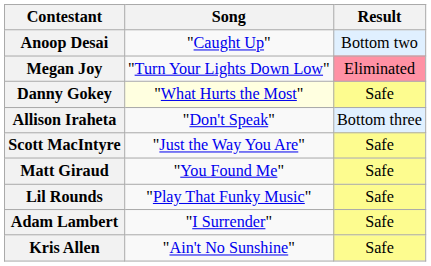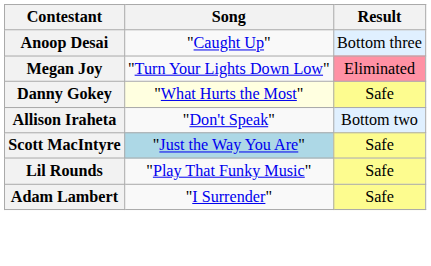(380, 42) Bottom two -> (380, 42) Bottom three
(380, 119) Bottom three -> (380, 119) Bottom two
(229, 145) no background -> (229, 145) lightblue background
- row: (64, 171)
- row: (64, 247)
